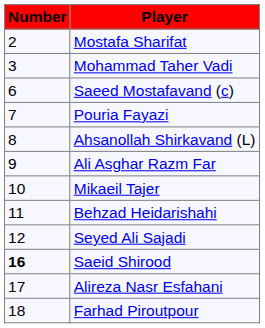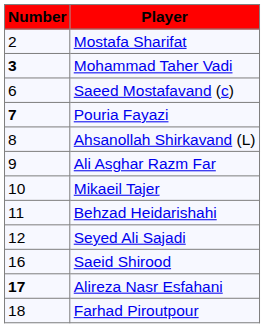(12, 66) normal -> (12, 66) bold
(12, 115) normal -> (12, 115) bold
(17, 262) bold -> (17, 262) normal
(17, 286) normal -> (17, 286) bold
